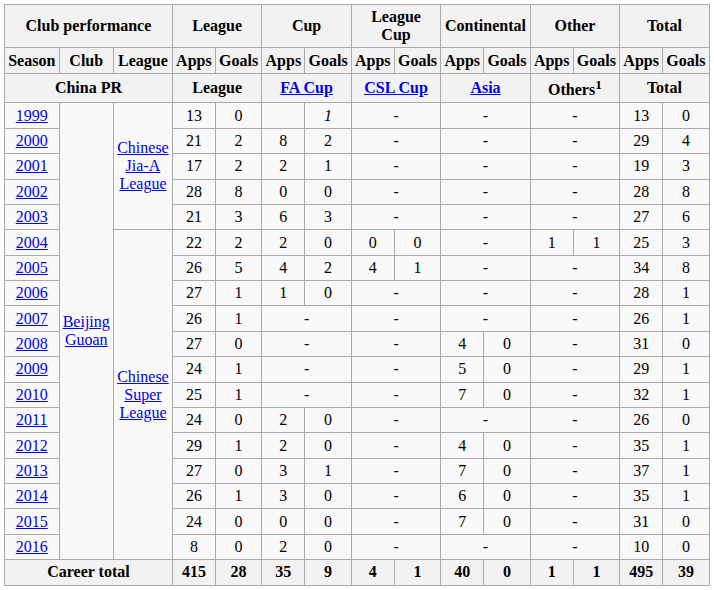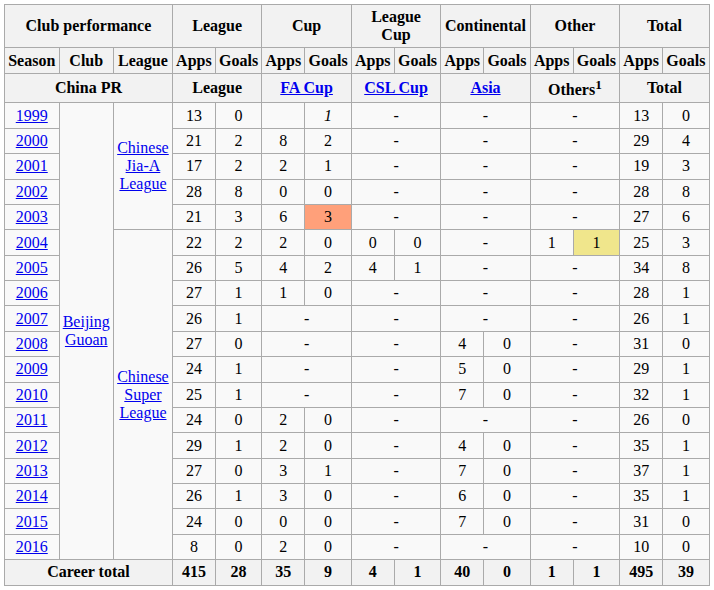(328, 217) no background -> (328, 217) lightsalmon background
(596, 242) no background -> (596, 242) khaki background
